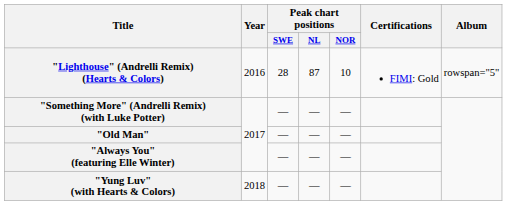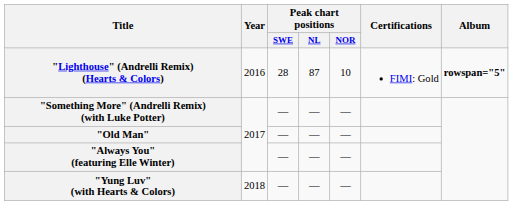(472, 72) normal -> (475, 72) bold
